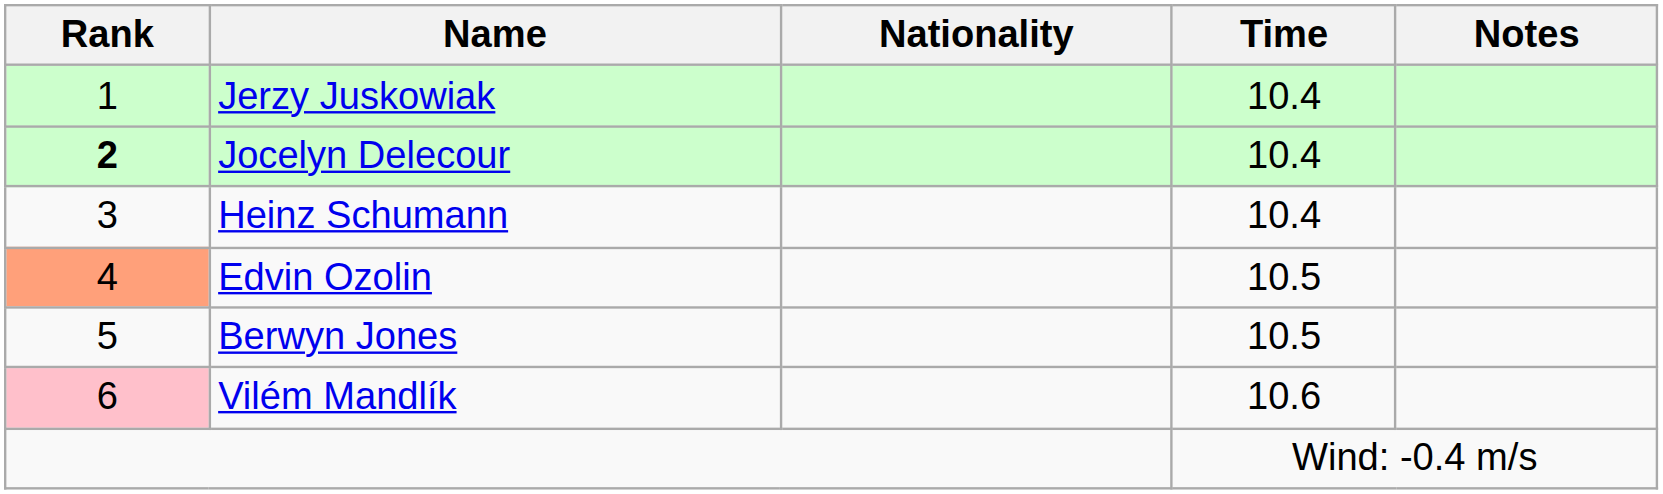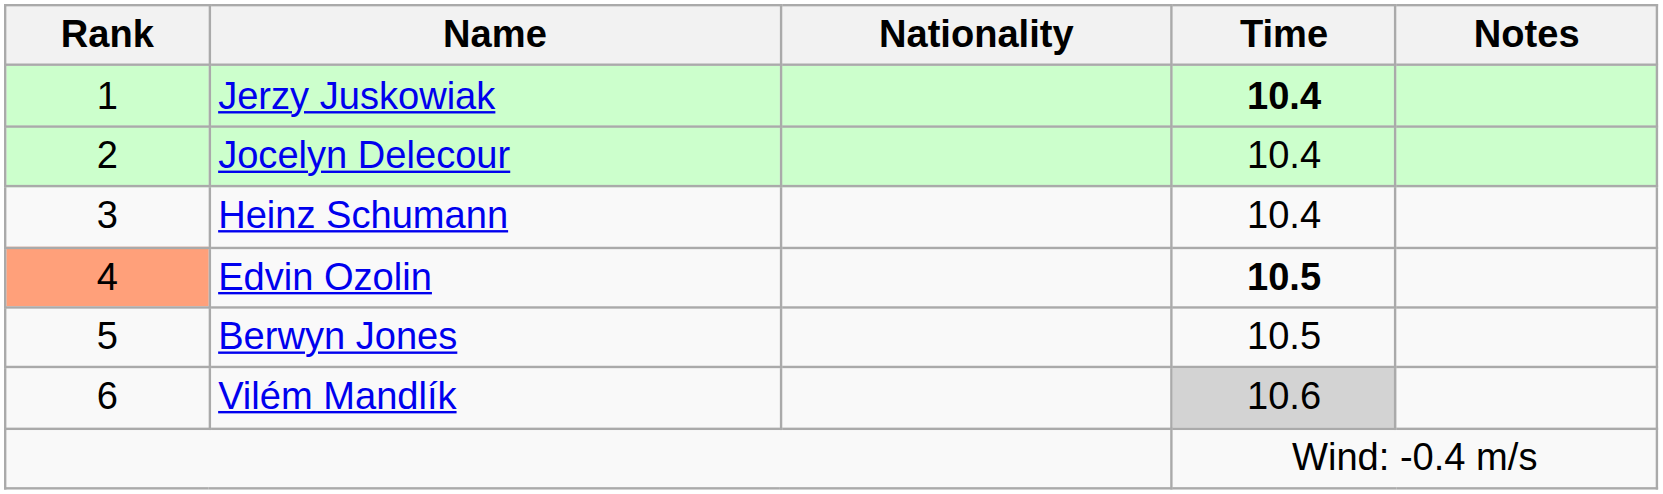(1284, 95) normal -> (1284, 95) bold
(107, 155) bold -> (107, 155) normal
(1284, 276) normal -> (1284, 276) bold
(107, 397) pink background -> (107, 397) no background
(1284, 397) no background -> (1284, 397) lightgrey background
